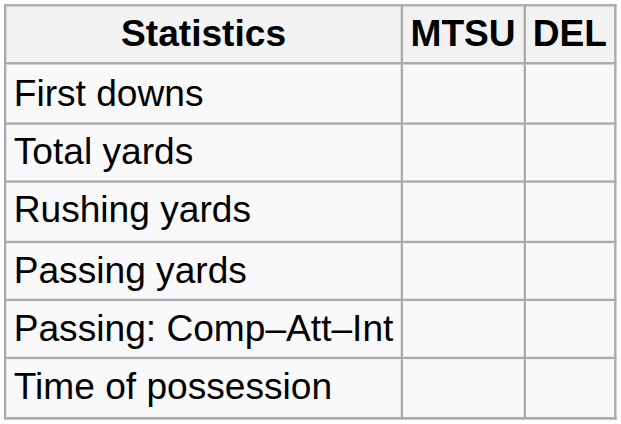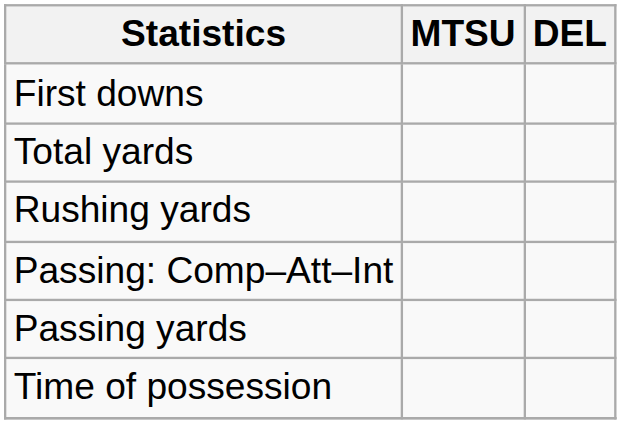rows swapped: (130, 269) <-> (204, 328)
